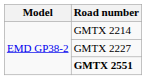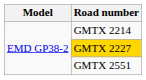(102, 48) no background -> (102, 48) gold background
(103, 65) bold -> (102, 65) normal
